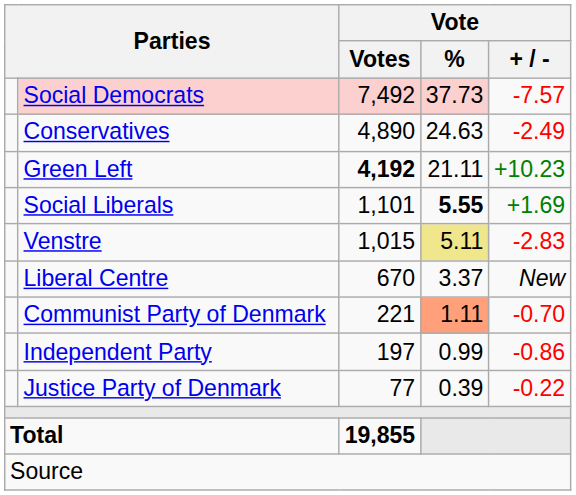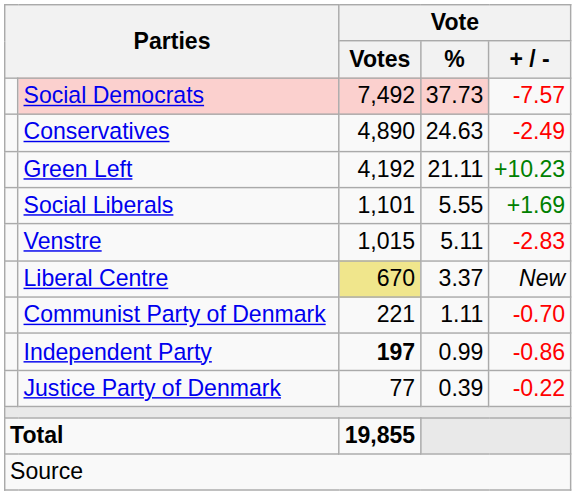(386, 168) bold -> (386, 168) normal
(461, 205) bold -> (461, 205) normal
(462, 242) khaki background -> (462, 242) no background
(396, 278) no background -> (396, 278) khaki background
(462, 315) lightsalmon background -> (462, 315) no background
(396, 351) normal -> (396, 351) bold
